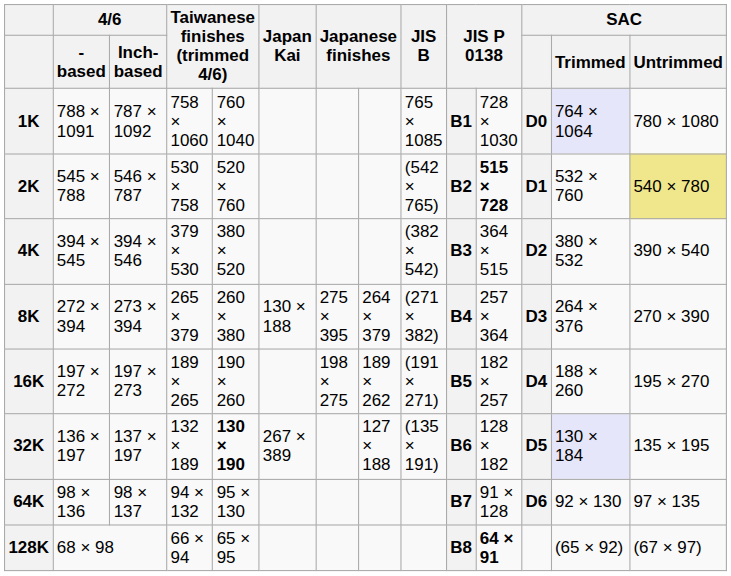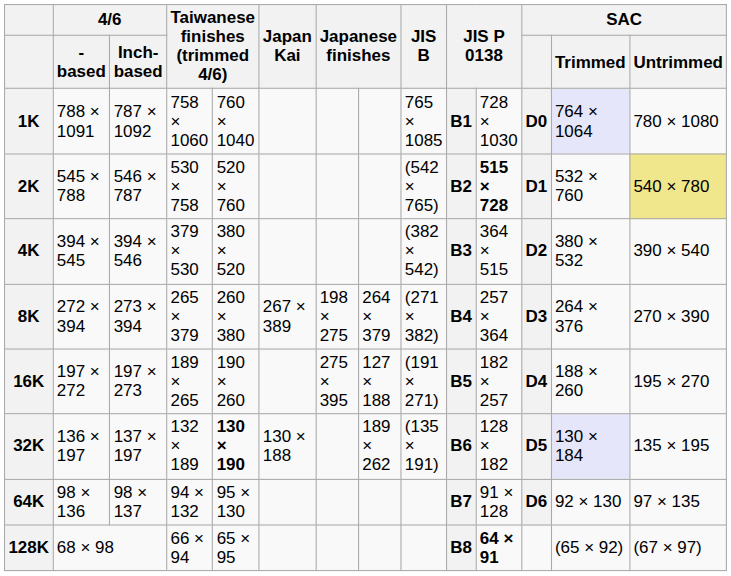(284, 316) 130 × 188 -> (284, 316) 267 × 389
(334, 316) 275 × 395 -> (334, 316) 198 × 275
(334, 381) 198 × 275 -> (334, 381) 275 × 395
(376, 381) 189 × 262 -> (376, 381) 127 × 188
(284, 446) 267 × 389 -> (284, 446) 130 × 188
(376, 446) 127 × 188 -> (376, 446) 189 × 262
